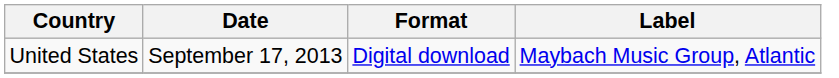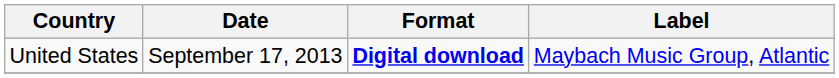(431, 55) normal -> (438, 55) bold
